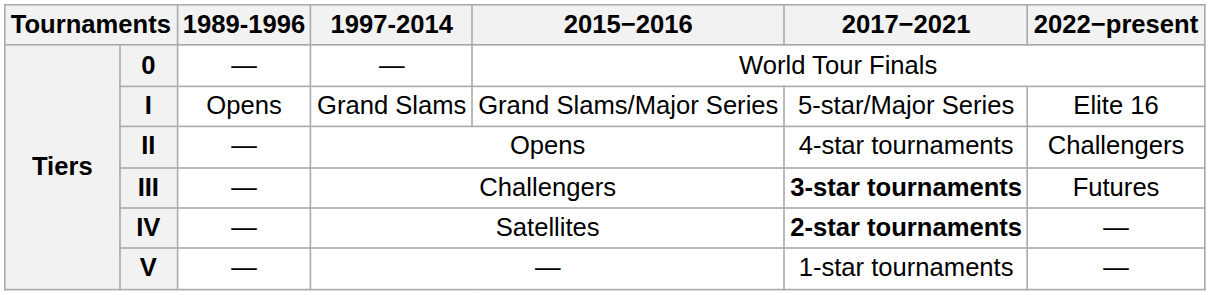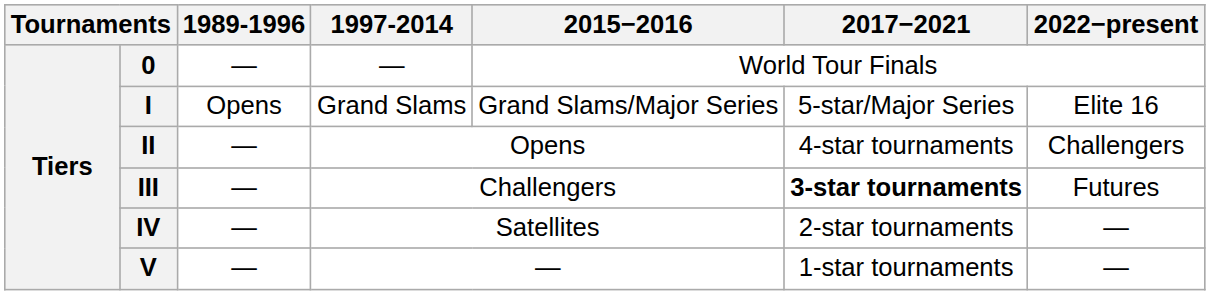(906, 227) bold -> (906, 227) normal
